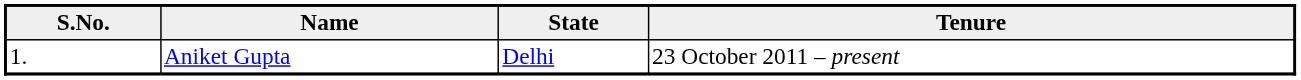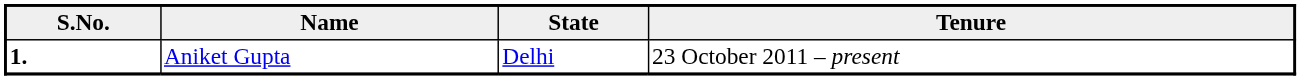(19, 56) normal -> (19, 56) bold
